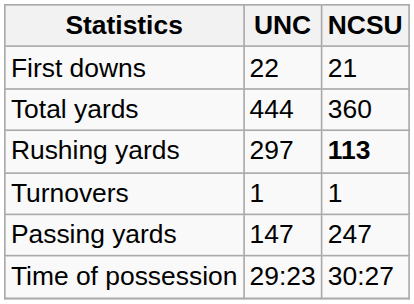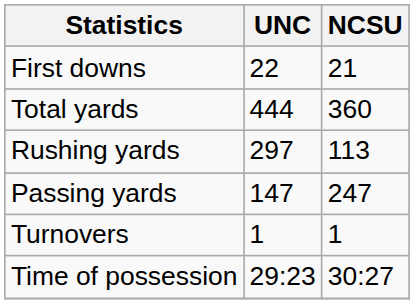(349, 151) bold -> (349, 151) normal
rows swapped: (94, 234) <-> (70, 192)
